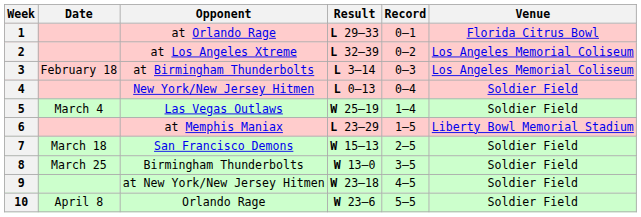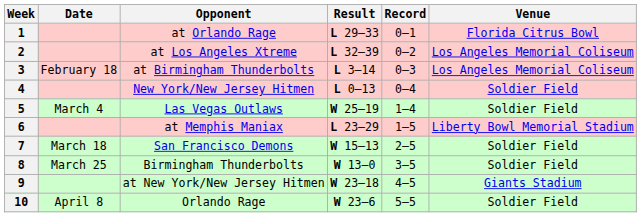(533, 184) Soldier Field -> (533, 184) Giants Stadium
